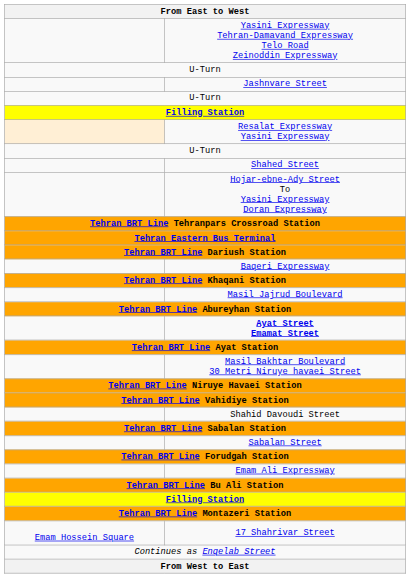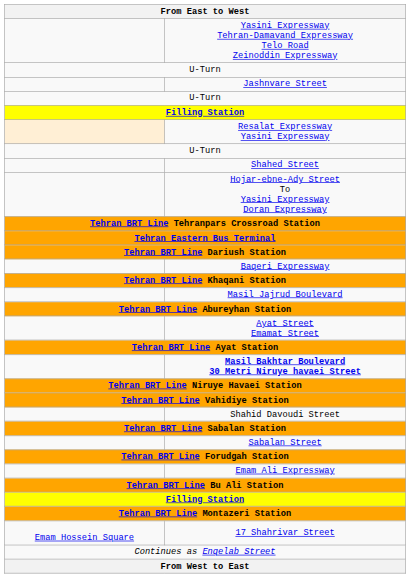(285, 328) bold -> (285, 328) normal
(285, 367) normal -> (285, 367) bold
